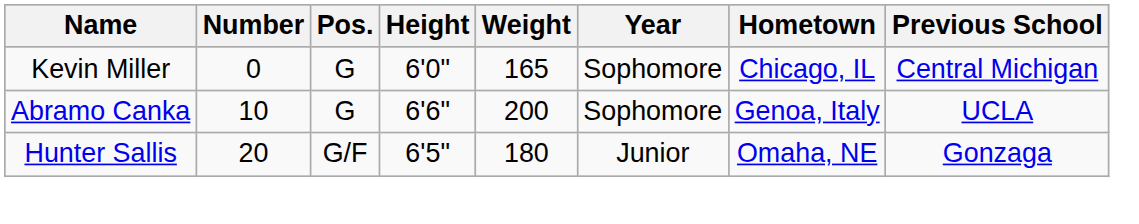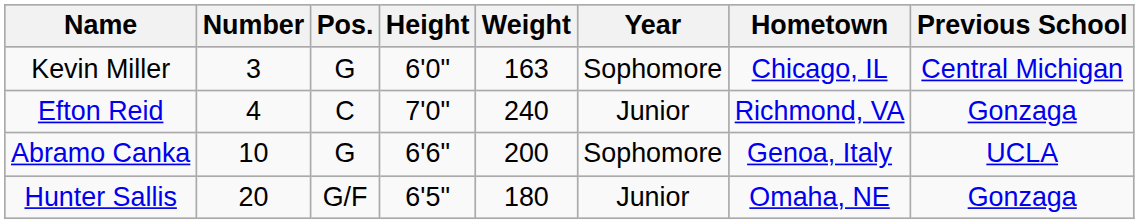(253, 68) 0 -> (253, 68) 3
(526, 68) 165 -> (526, 68) 163
+ row: (101, 111)
